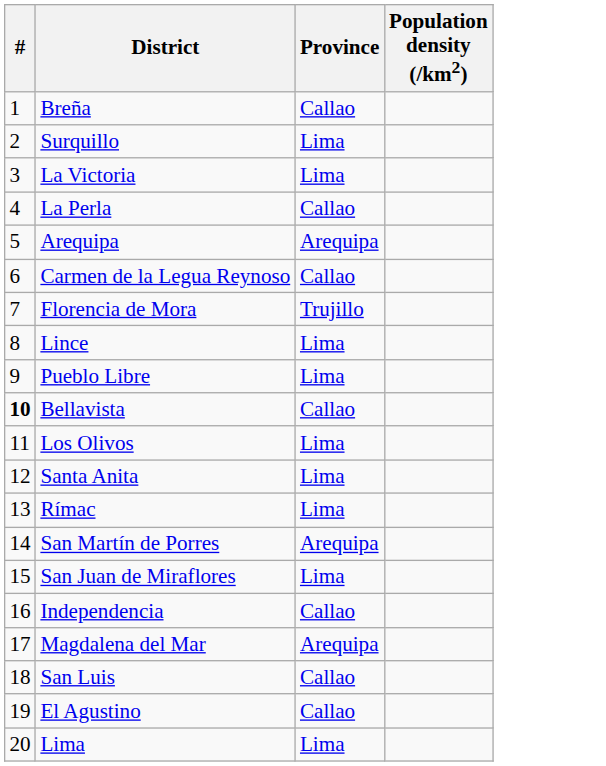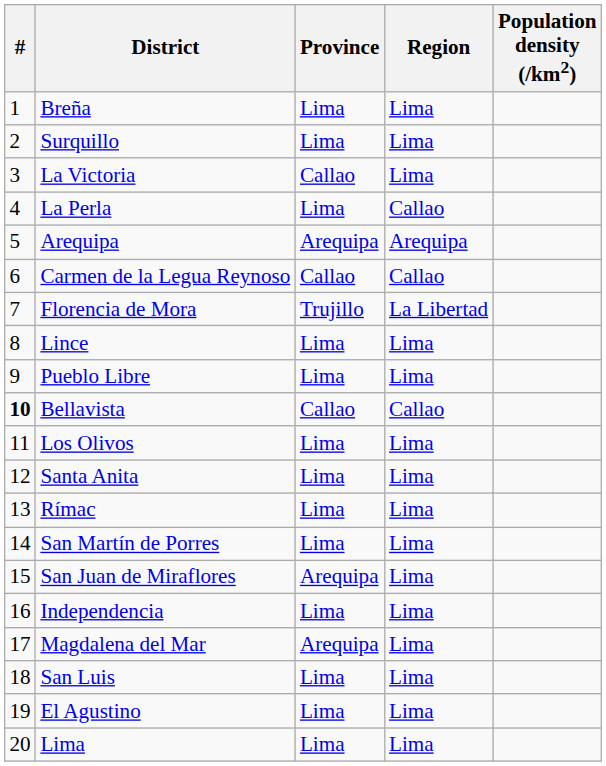+ column: (439, 47)
(328, 107) Callao -> (322, 107) Lima
(322, 174) Lima -> (328, 174) Callao
(328, 208) Callao -> (322, 208) Lima
(339, 543) Arequipa -> (322, 543) Lima
(322, 576) Lima -> (339, 576) Arequipa
(328, 610) Callao -> (322, 610) Lima
(328, 677) Callao -> (322, 677) Lima
(328, 710) Callao -> (322, 710) Lima
